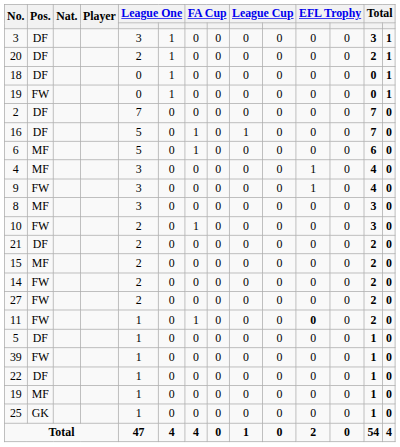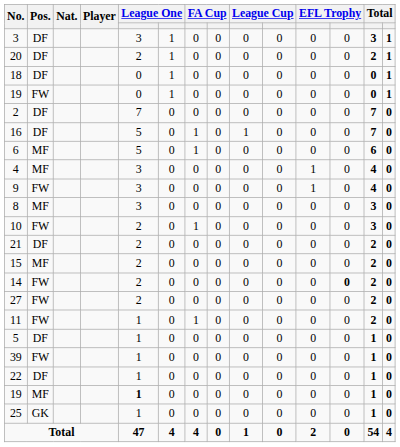(347, 282) normal -> (347, 282) bold
(313, 319) bold -> (313, 319) normal
(139, 394) normal -> (139, 394) bold
